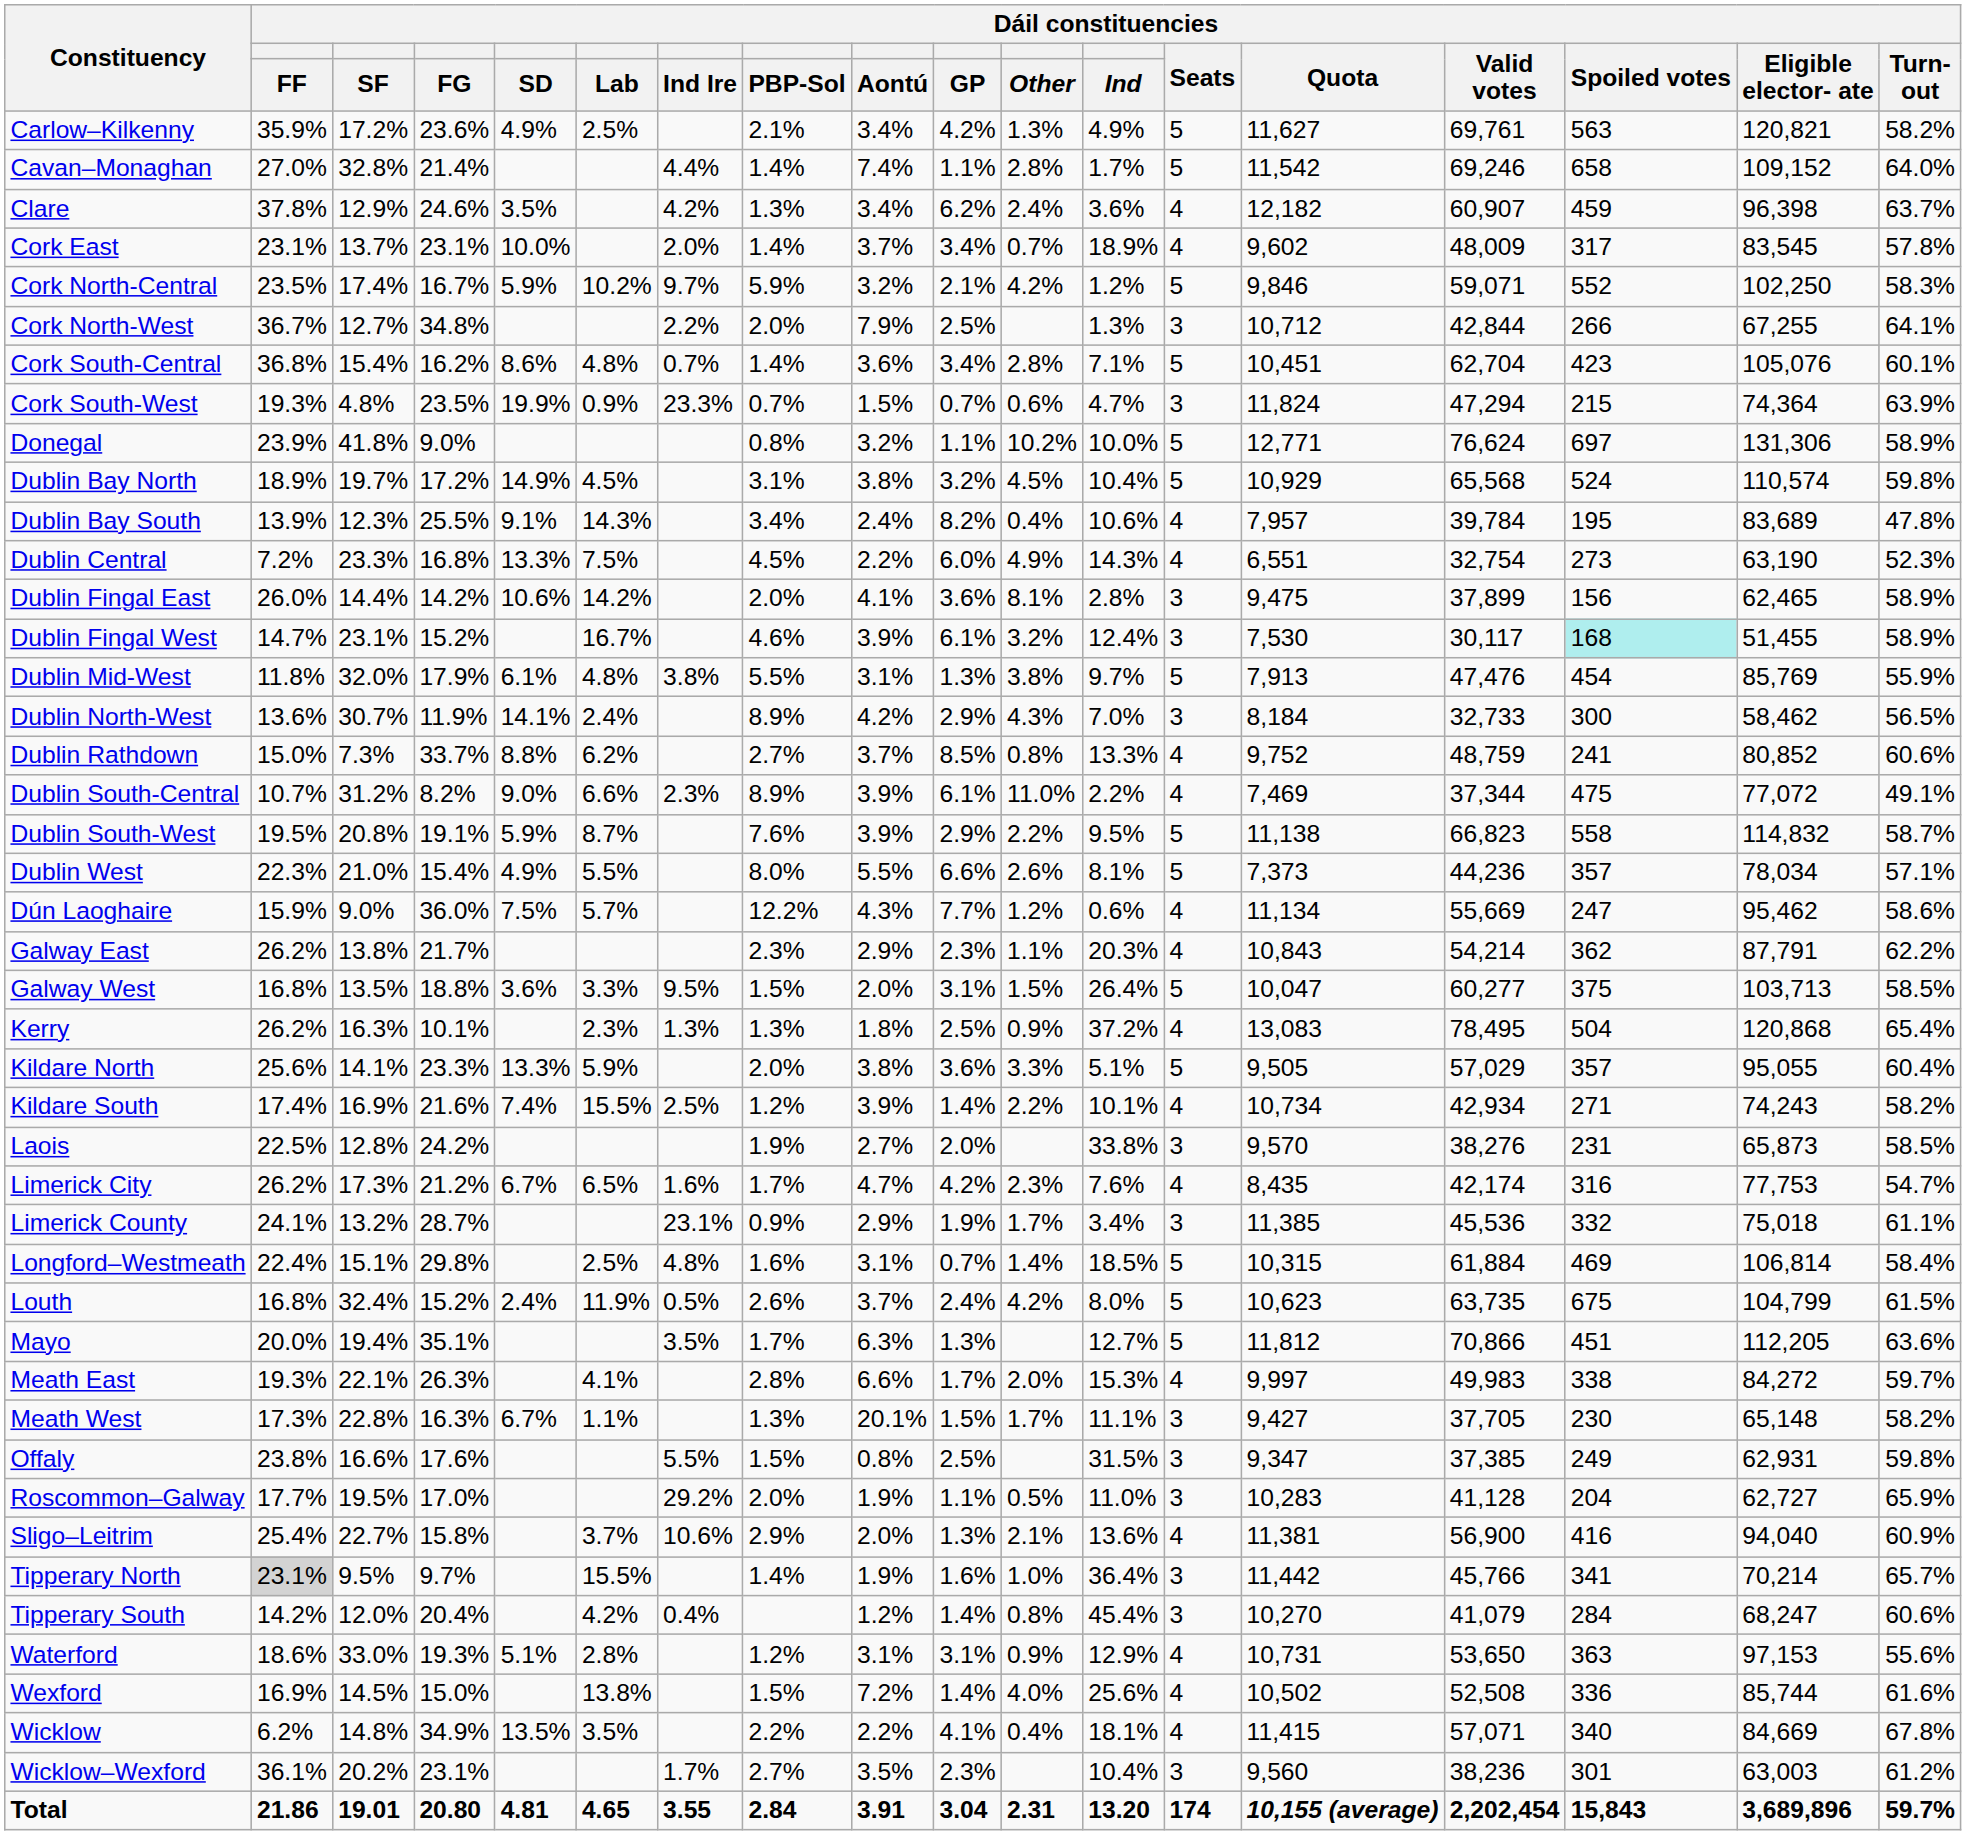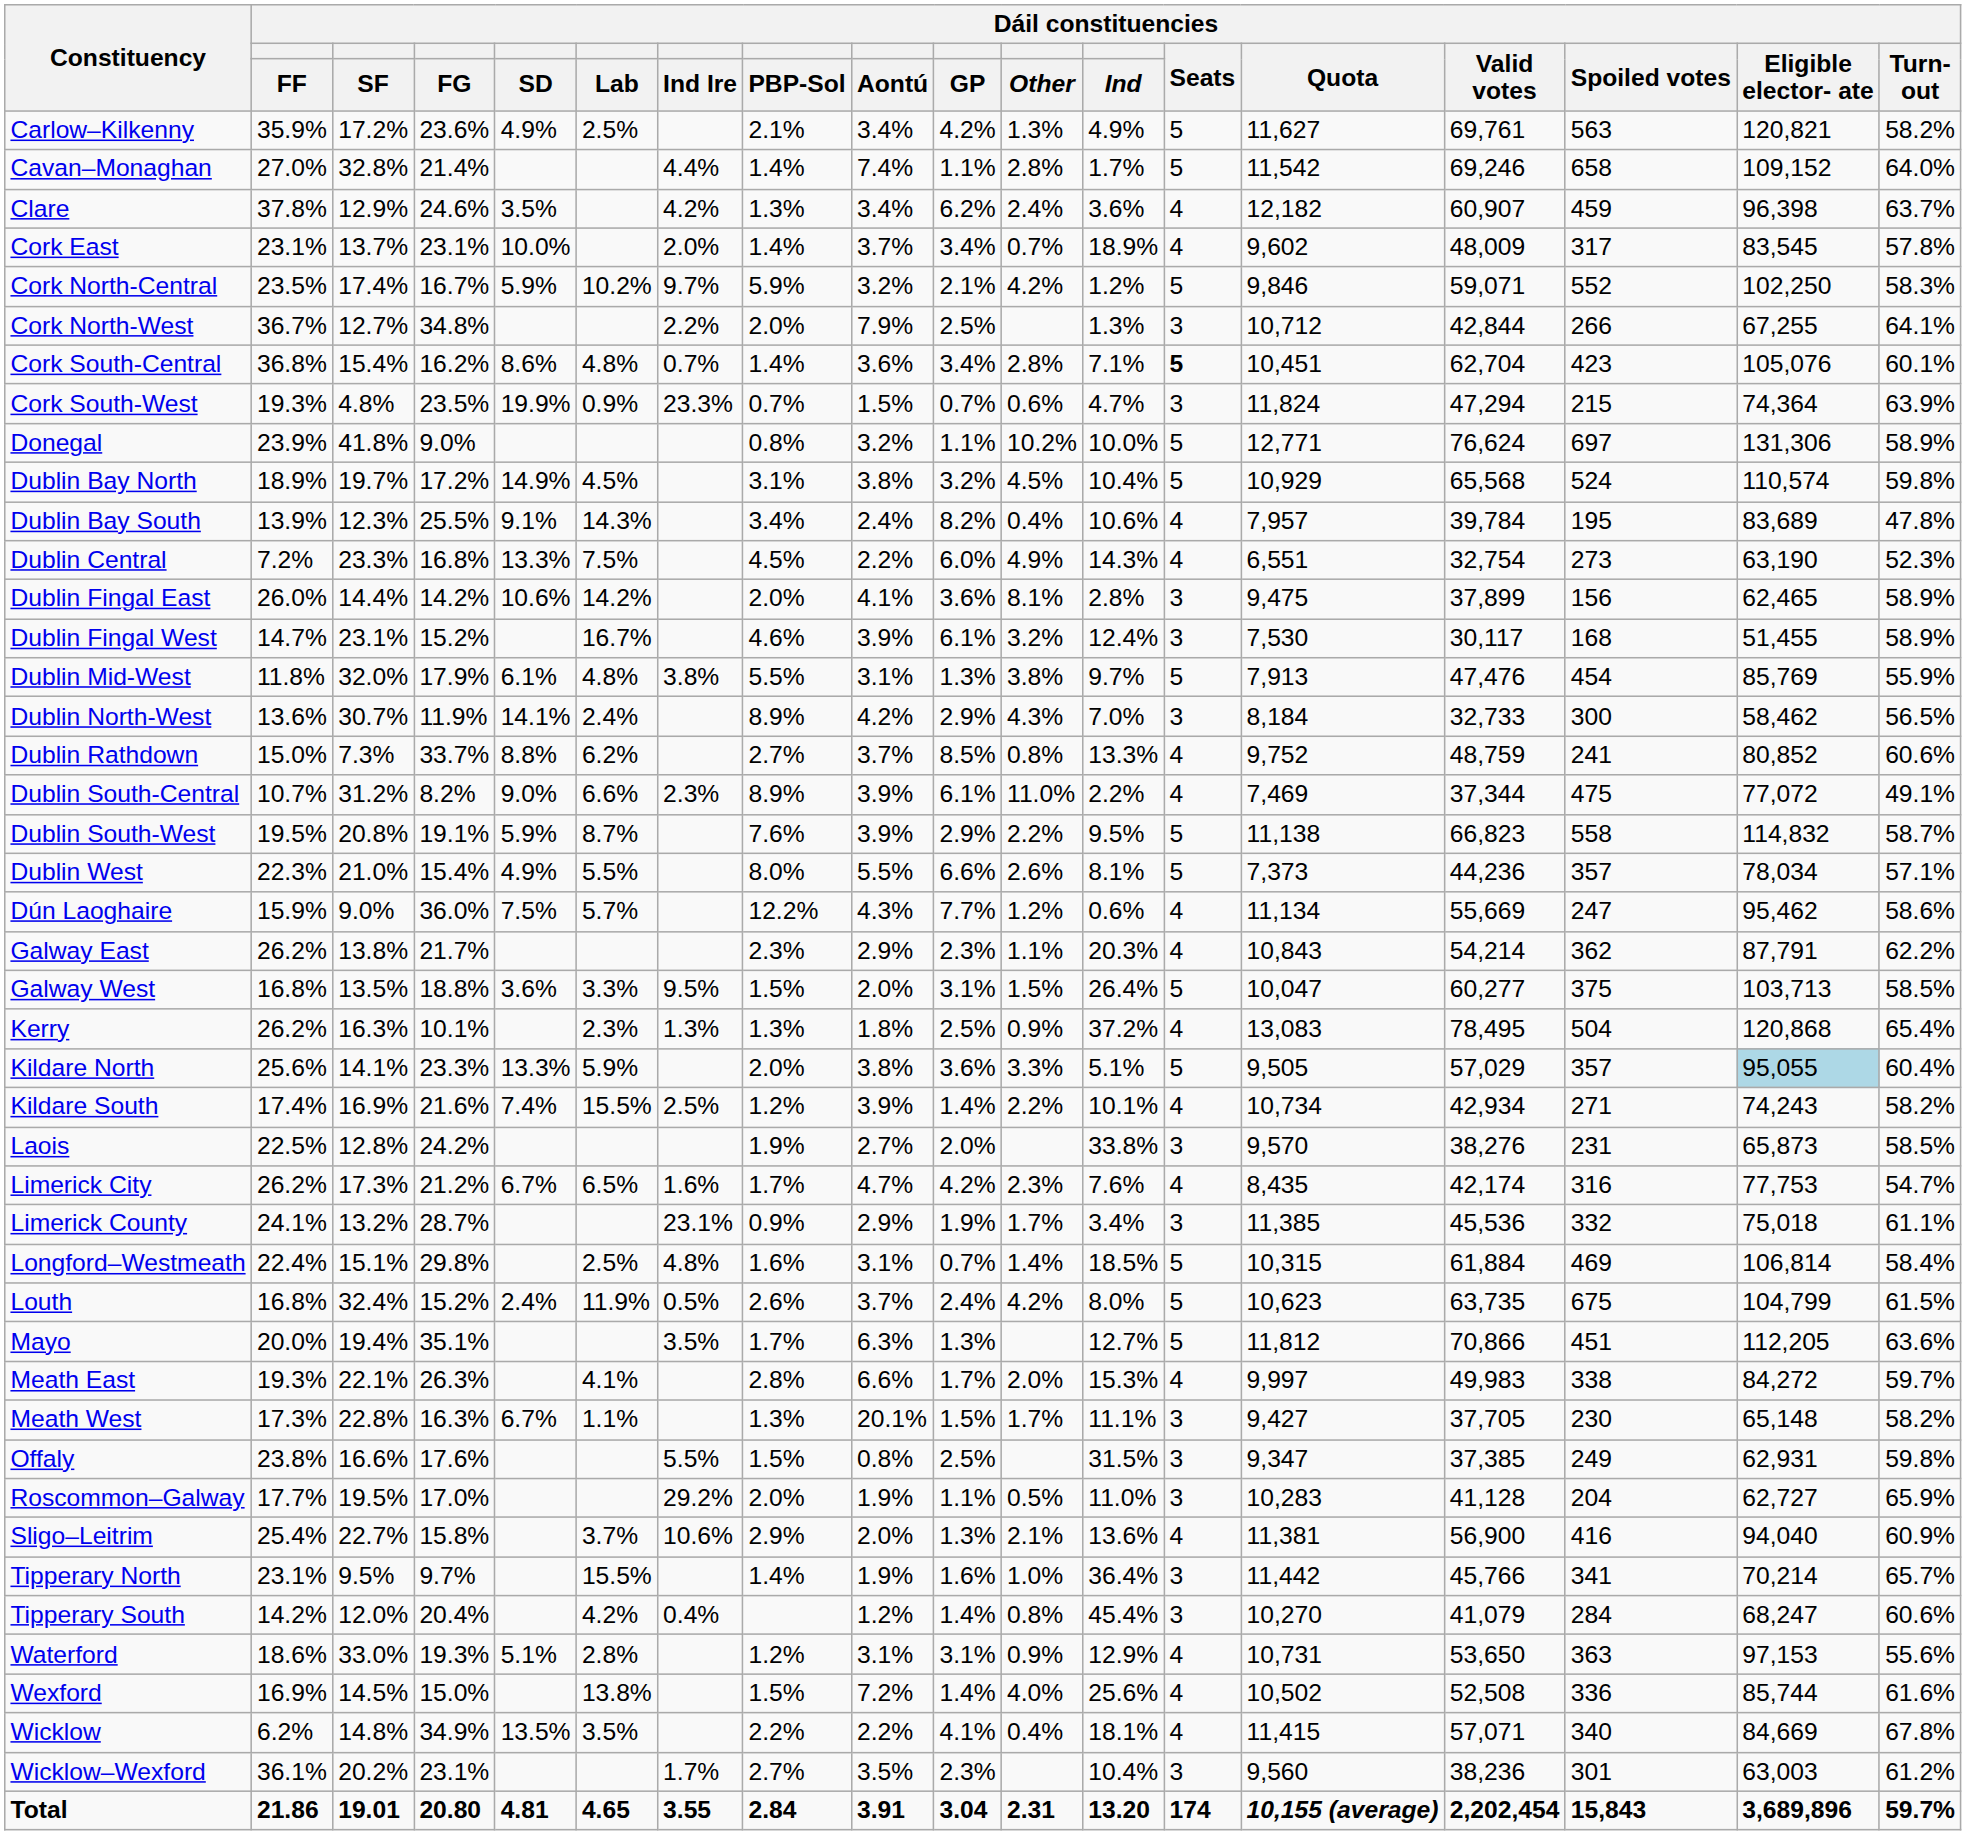(1176, 364) normal -> (1176, 364) bold
(1591, 637) paleturquoise background -> (1591, 637) no background
(1780, 1067) no background -> (1780, 1067) lightblue background
(292, 1575) lightgrey background -> (292, 1575) no background
